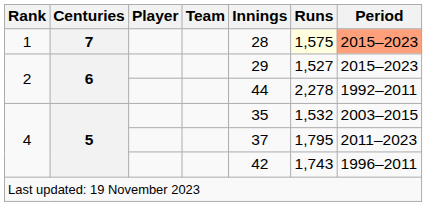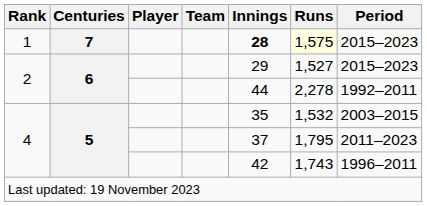(260, 41) normal -> (260, 41) bold
(379, 41) lightsalmon background -> (379, 41) no background
